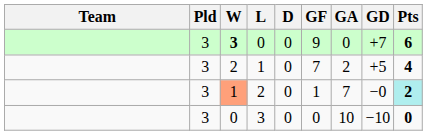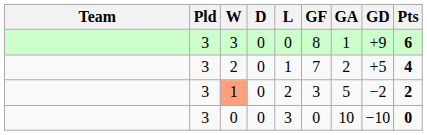columns swapped: (288, 17) <-> (261, 17)
(234, 42) bold -> (234, 42) normal
(316, 42) 9 -> (316, 42) 8
(346, 42) 0 -> (346, 42) 1
(378, 42) +7 -> (378, 42) +9
(316, 92) 1 -> (316, 92) 3
(346, 92) 7 -> (346, 92) 5
(378, 92) −0 -> (378, 92) −2
(408, 92) paleturquoise background -> (408, 92) no background
